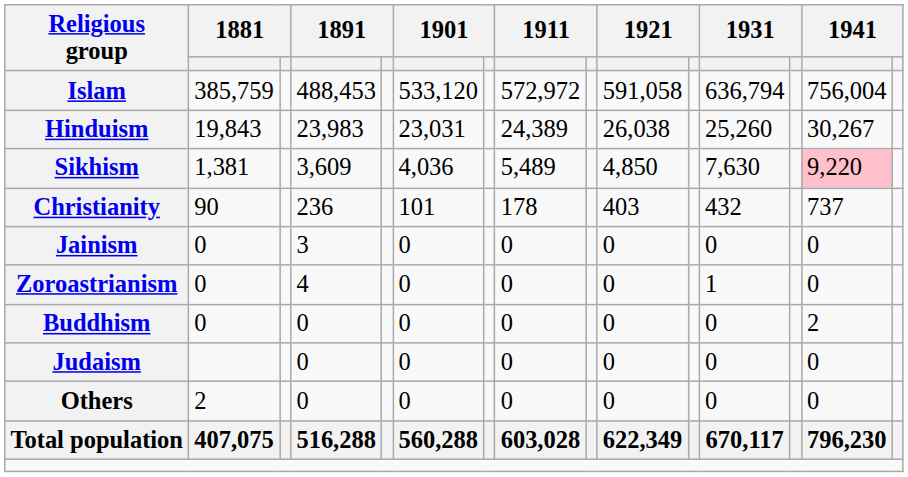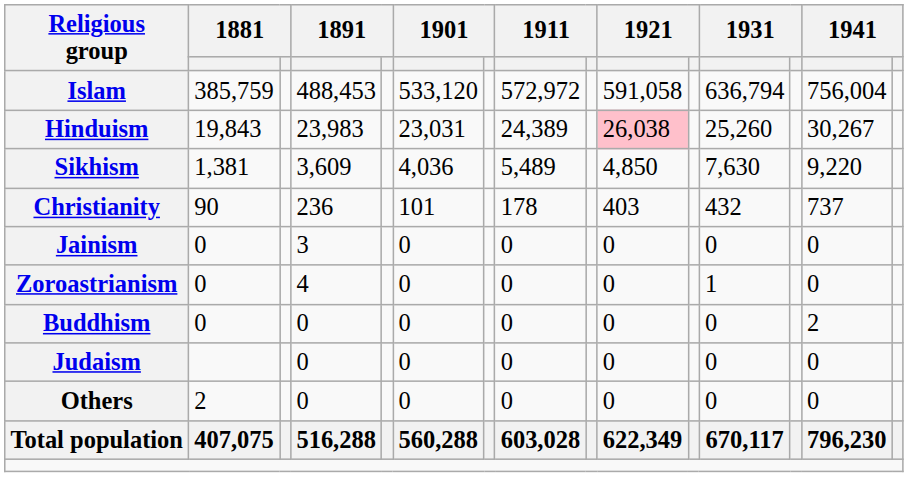(636, 129) no background -> (636, 129) pink background
(835, 167) pink background -> (835, 167) no background
